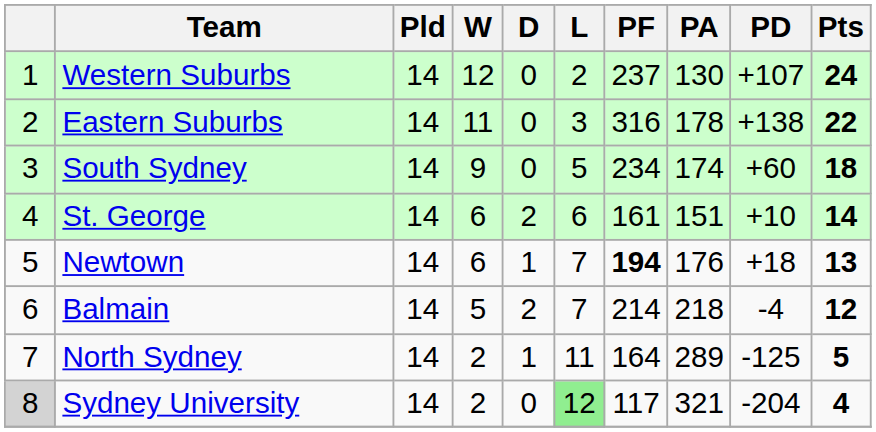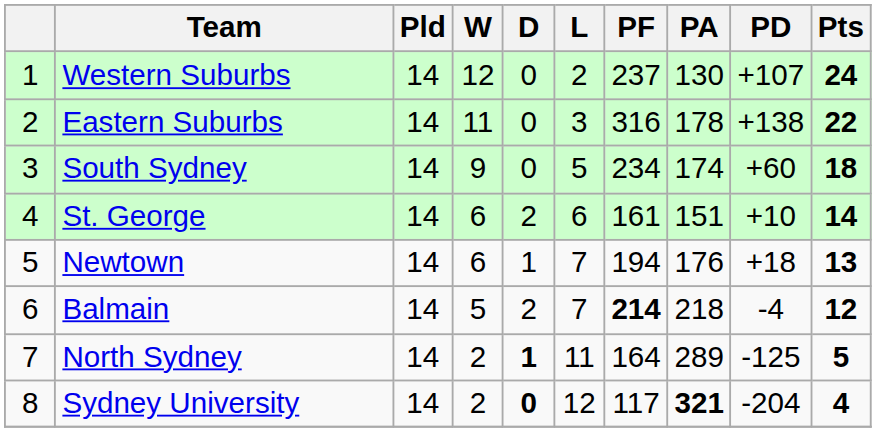(636, 262) bold -> (636, 262) normal
(636, 309) normal -> (636, 309) bold
(529, 356) normal -> (529, 356) bold
(30, 403) lightgrey background -> (30, 403) no background
(529, 403) normal -> (529, 403) bold
(579, 403) lightgreen background -> (579, 403) no background
(699, 403) normal -> (699, 403) bold
